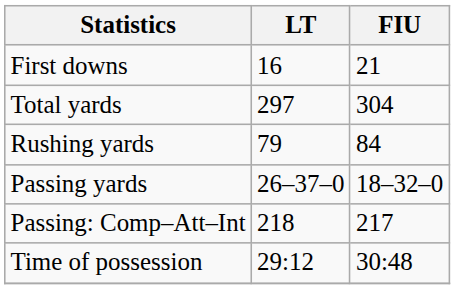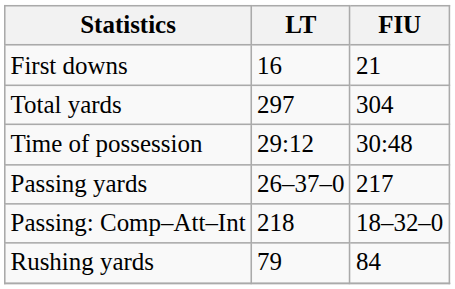rows swapped: (82, 144) <-> (106, 262)
(400, 183) 18–32–0 -> (375, 183) 217
(375, 223) 217 -> (400, 223) 18–32–0
